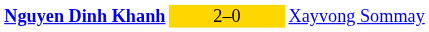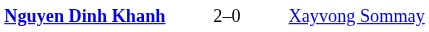(227, 16) gold background -> (227, 16) no background
